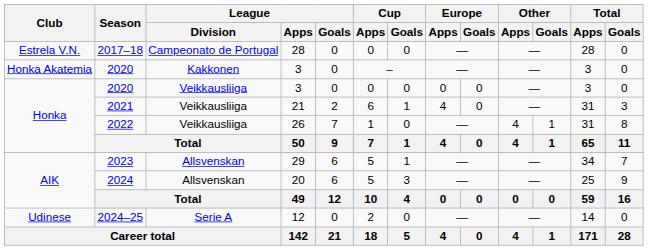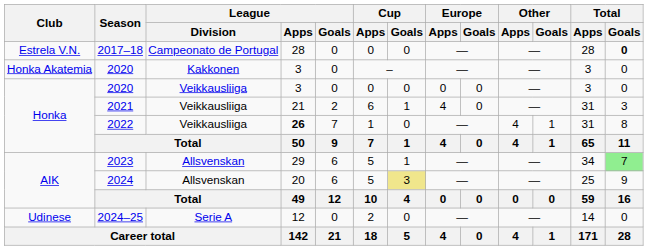(624, 50) normal -> (624, 50) bold
(298, 124) normal -> (298, 124) bold
(624, 161) no background -> (624, 161) lightgreen background
(407, 180) no background -> (407, 180) khaki background
